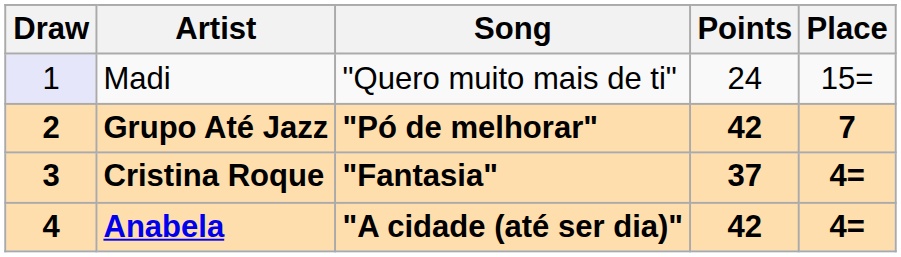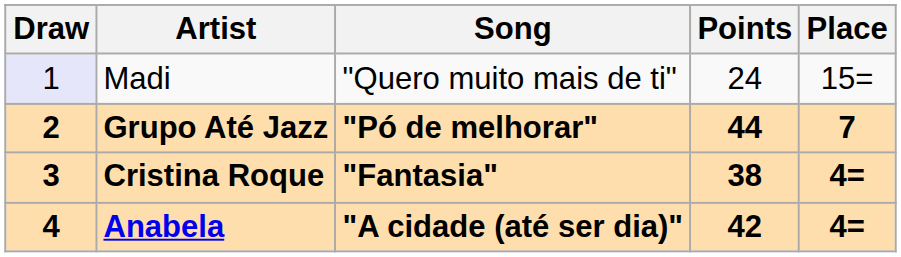(745, 127) 42 -> (745, 127) 44
(745, 176) 37 -> (745, 176) 38
